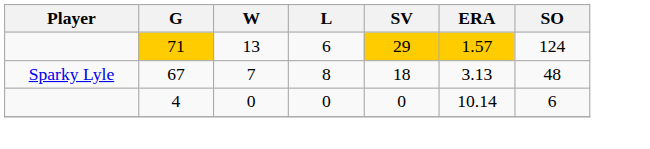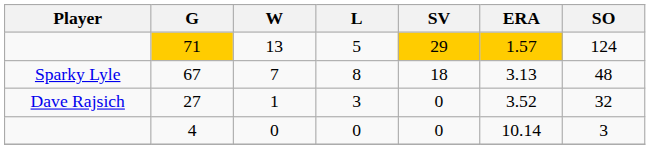(326, 46) 6 -> (357, 46) 5
+ row: (192, 102)
(552, 102) 6 -> (604, 130) 3
